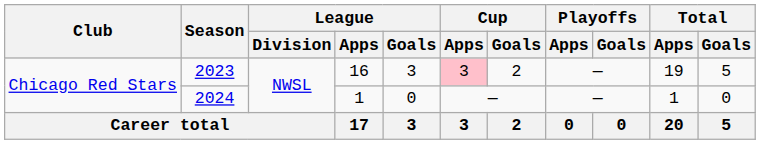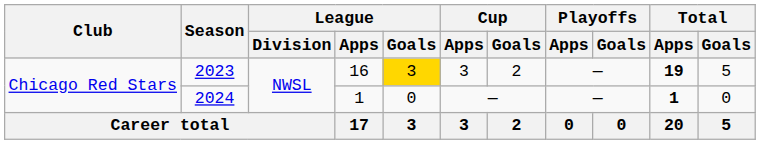(412, 72) no background -> (412, 72) gold background
(464, 72) pink background -> (464, 72) no background
(674, 72) normal -> (674, 72) bold
(674, 99) normal -> (674, 99) bold
